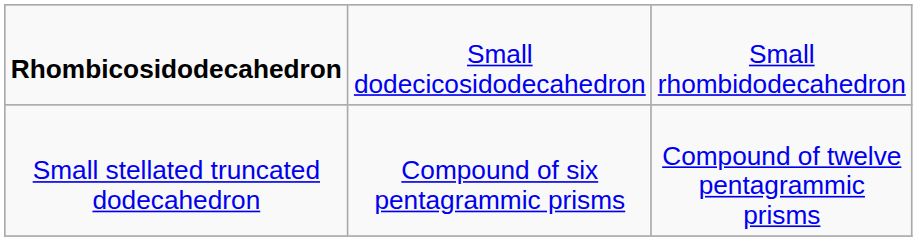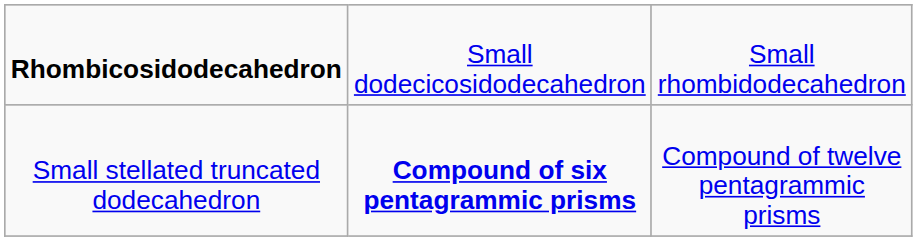(500, 185) normal -> (500, 185) bold
